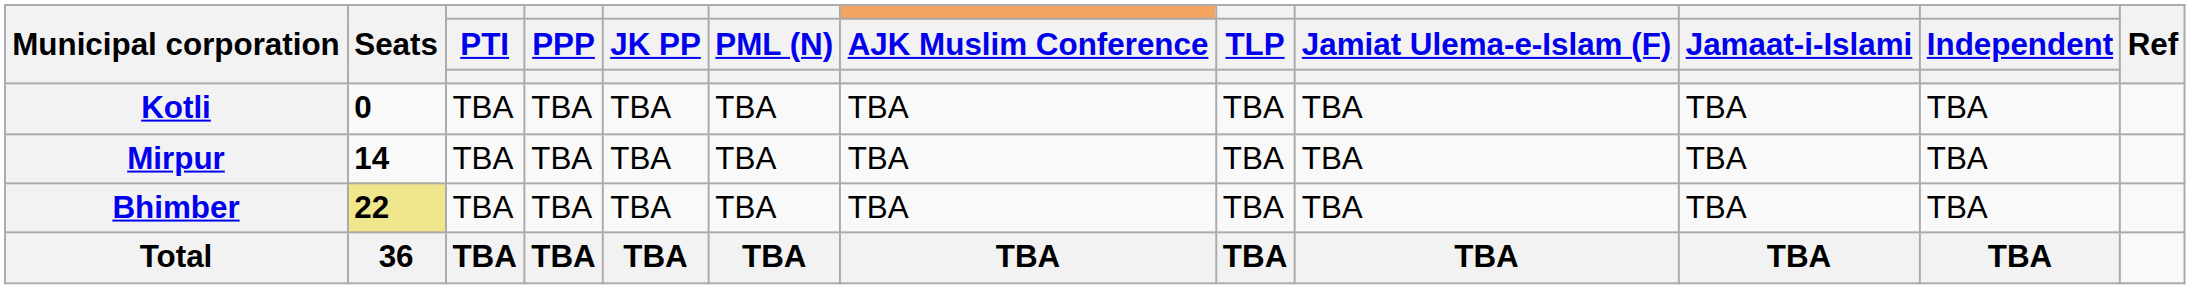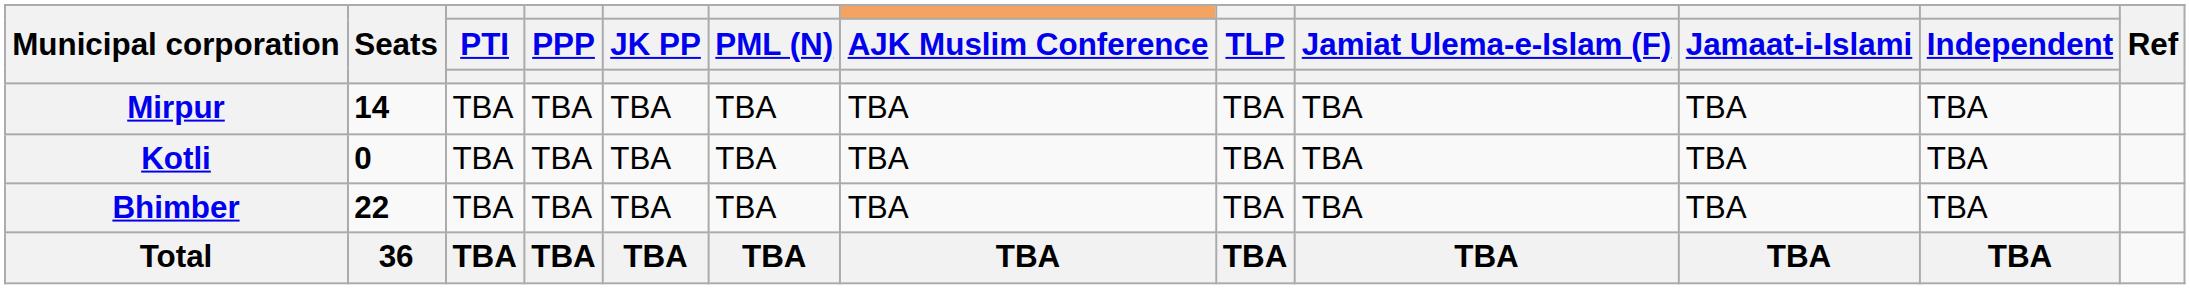rows swapped: (176, 157) <-> (176, 108)
(372, 207) khaki background -> (372, 207) no background
